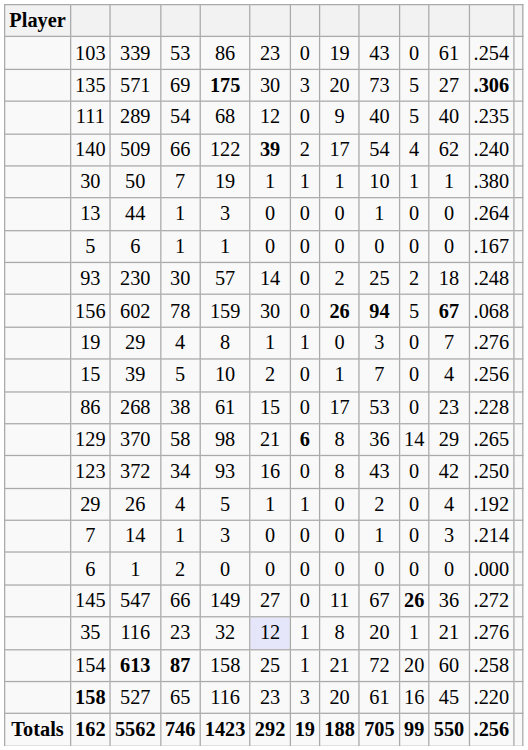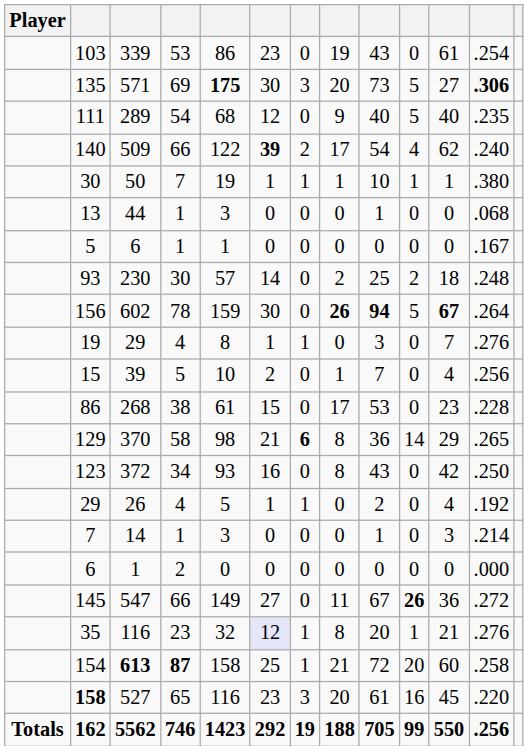(491, 213) .264 -> (491, 213) .068
(491, 310) .068 -> (491, 310) .264
